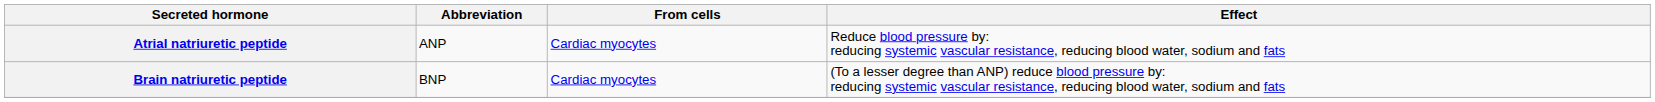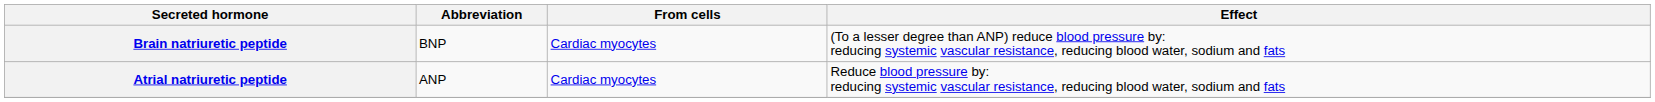rows swapped: (210, 43) <-> (210, 79)
